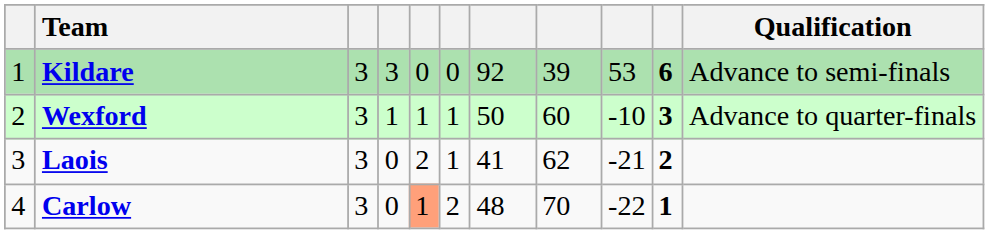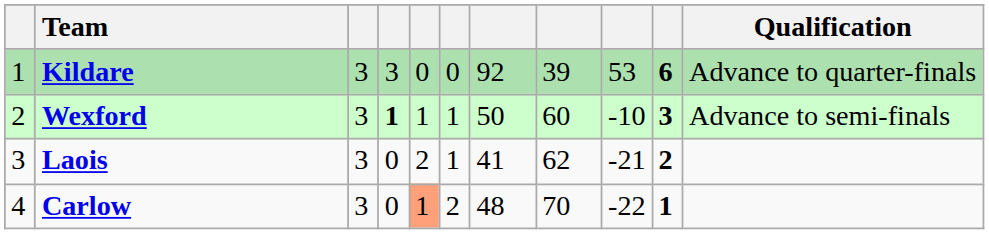(820, 71) Advance to semi-finals -> (833, 71) Advance to quarter-finals
(392, 116) normal -> (392, 116) bold
(833, 116) Advance to quarter-finals -> (820, 116) Advance to semi-finals
